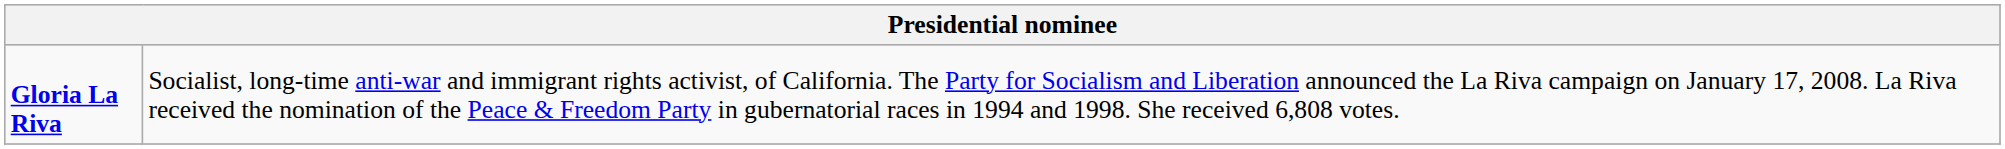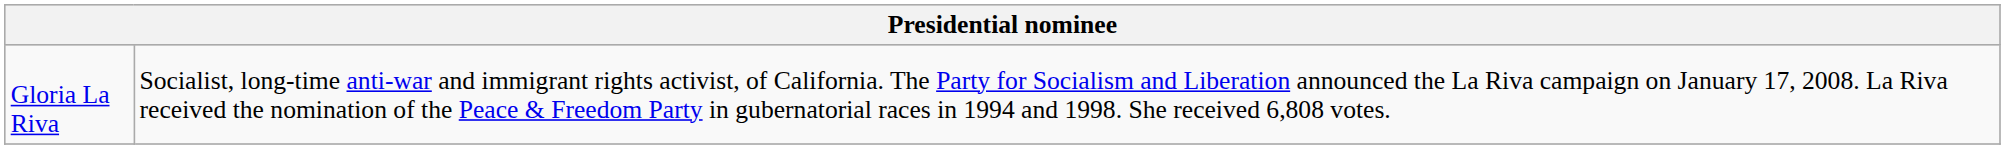(64, 108) bold -> (60, 108) normal
